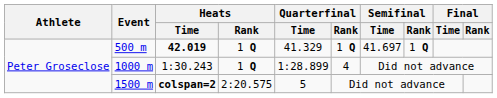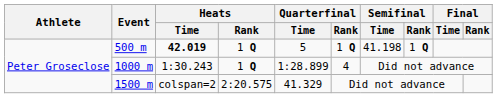(303, 48) 41.329 -> (303, 48) 5
(382, 48) 41.697 -> (382, 48) 41.198
(187, 84) bold -> (187, 84) normal
(303, 84) 5 -> (303, 84) 41.329
